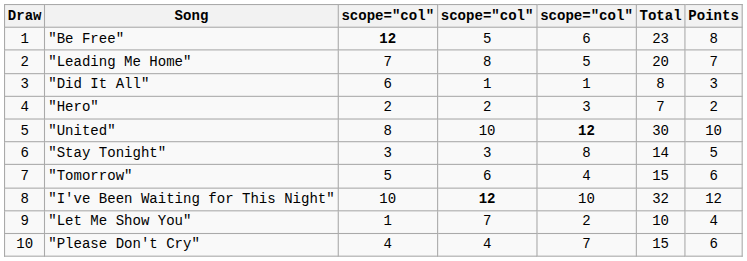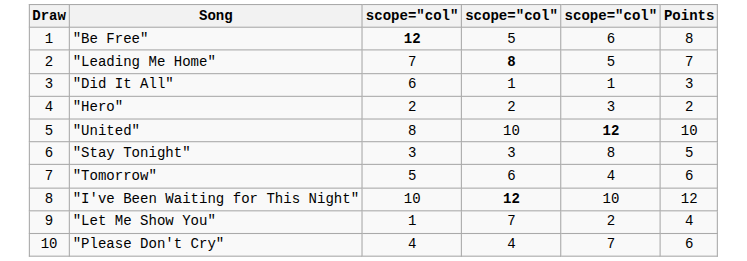- column: (661, 16)
(487, 62) normal -> (511, 62) bold
